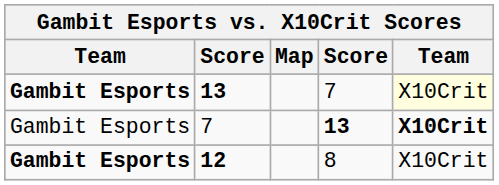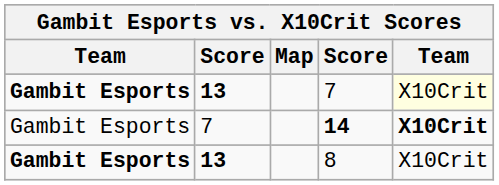(337, 127) 13 -> (337, 127) 14
(213, 162) 12 -> (213, 162) 13
